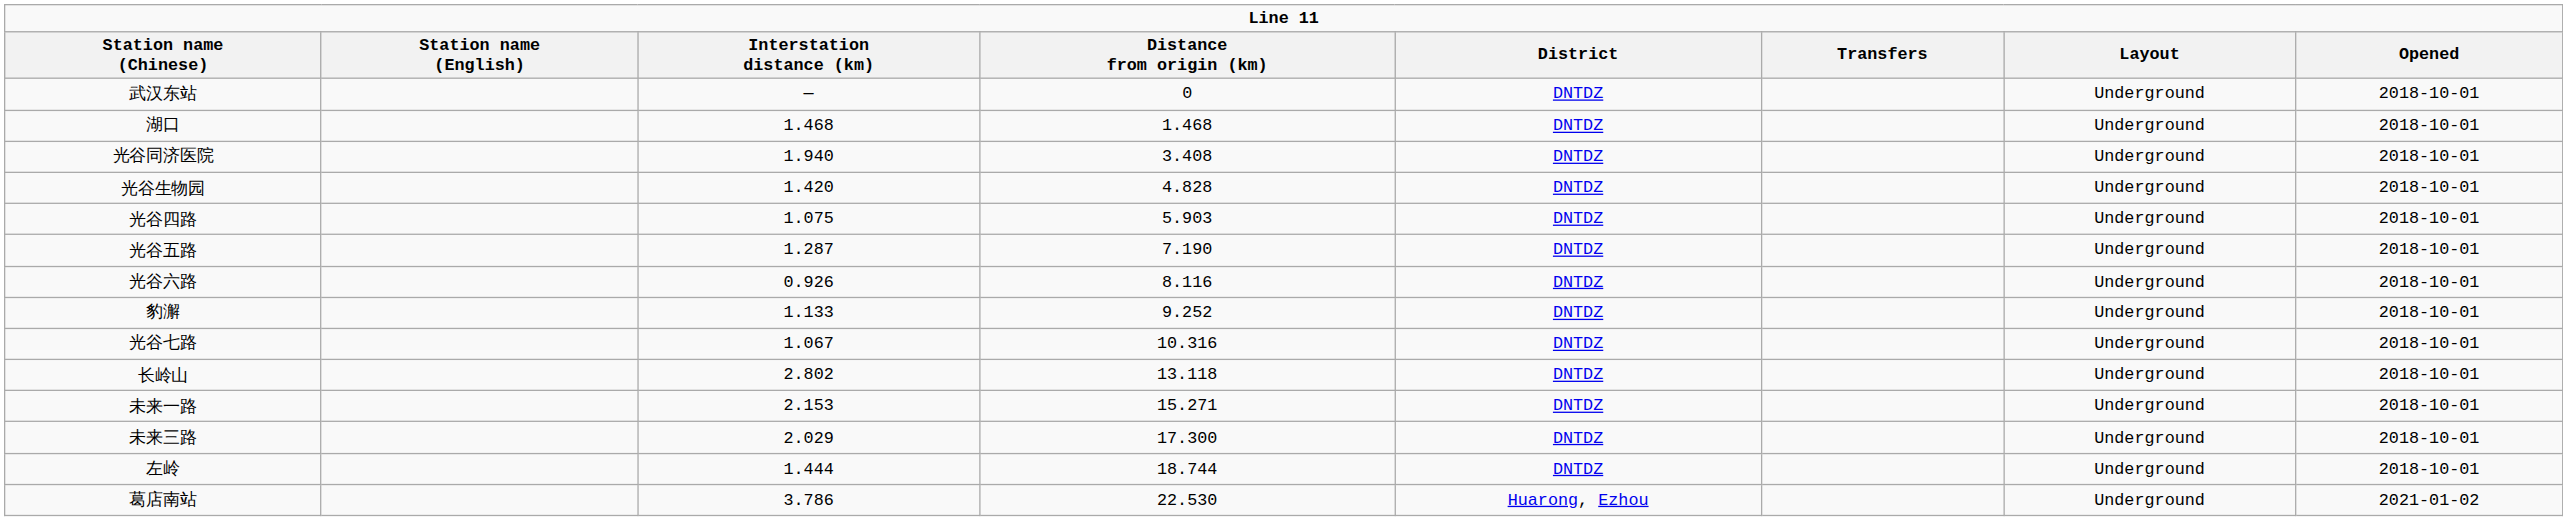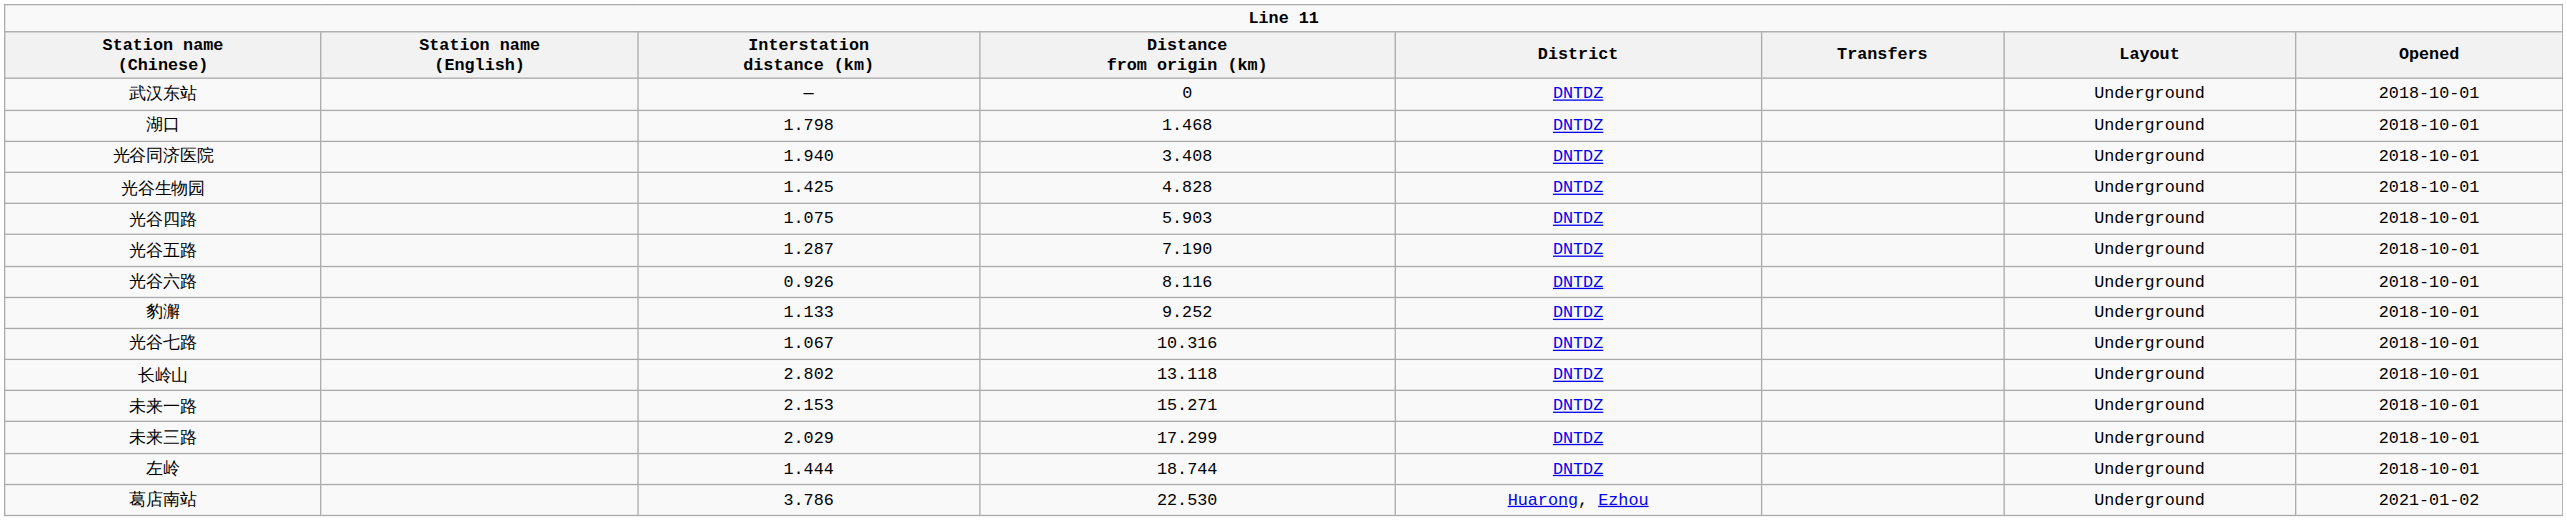(809, 125) 1.468 -> (809, 125) 1.798
(809, 188) 1.420 -> (809, 188) 1.425
(1187, 437) 17.300 -> (1187, 437) 17.299
